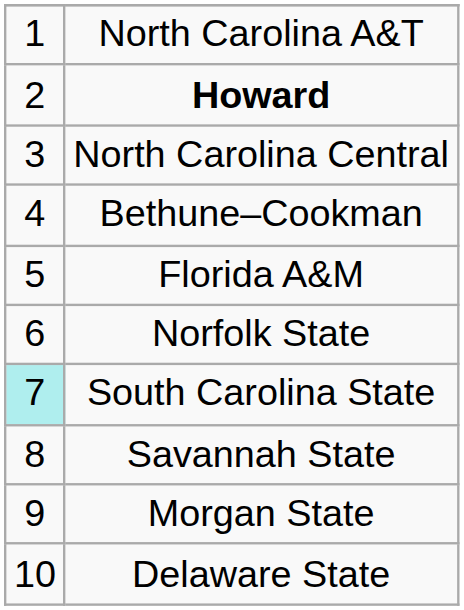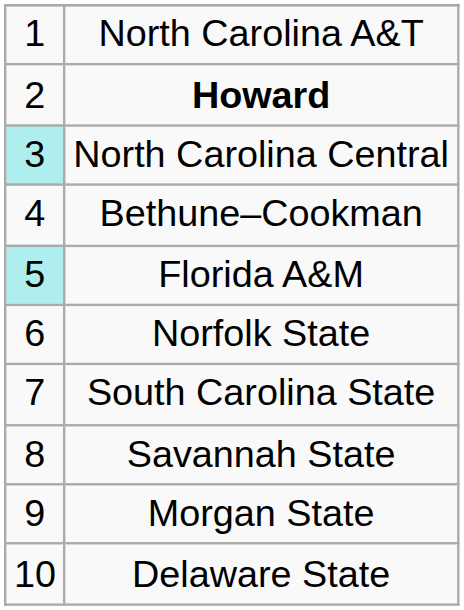(35, 154) no background -> (35, 154) paleturquoise background
(35, 273) no background -> (35, 273) paleturquoise background
(35, 393) paleturquoise background -> (35, 393) no background
